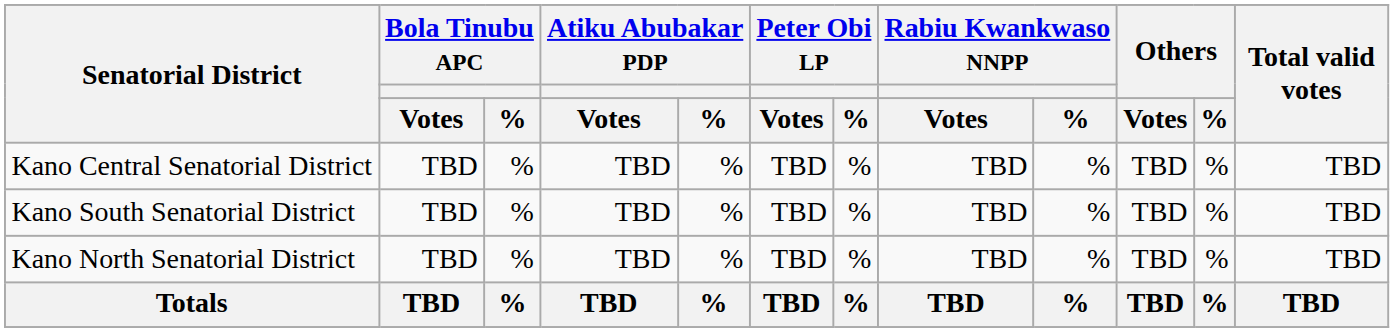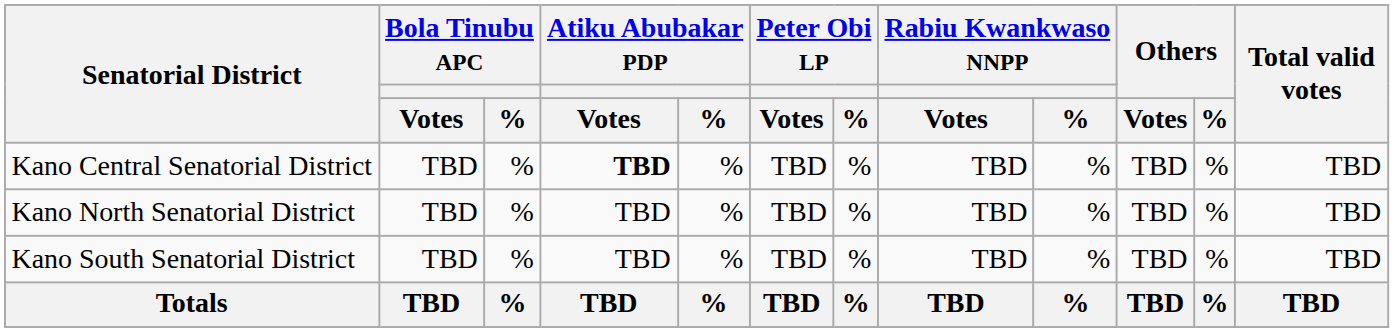(643, 166) normal -> (642, 166) bold
rows swapped: (183, 258) <-> (183, 212)
